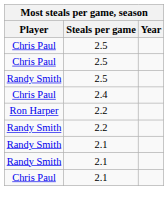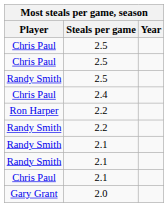+ row: (34, 194)
